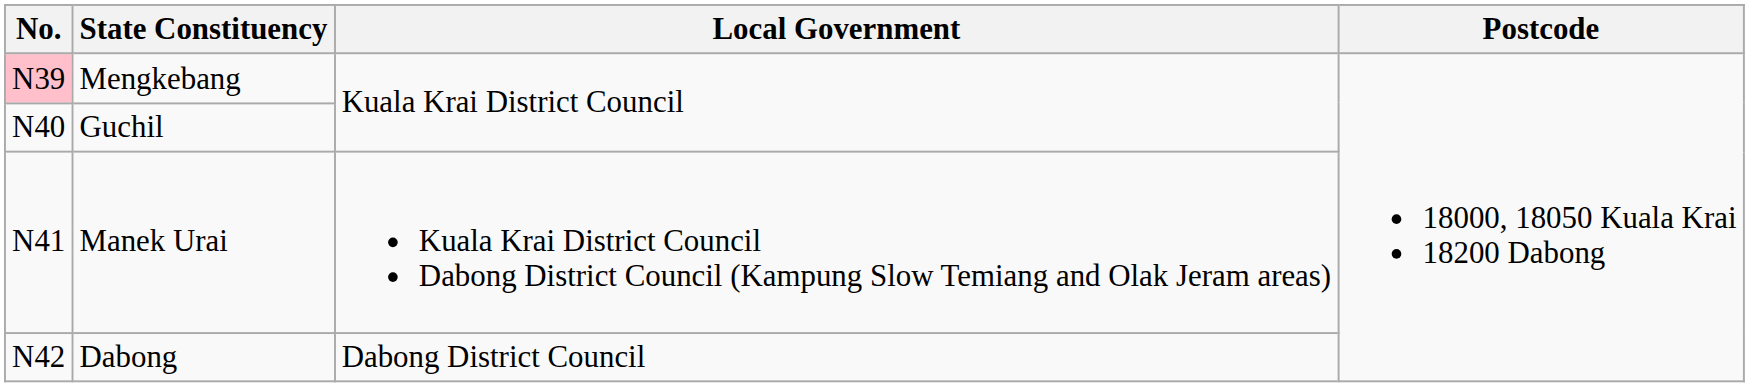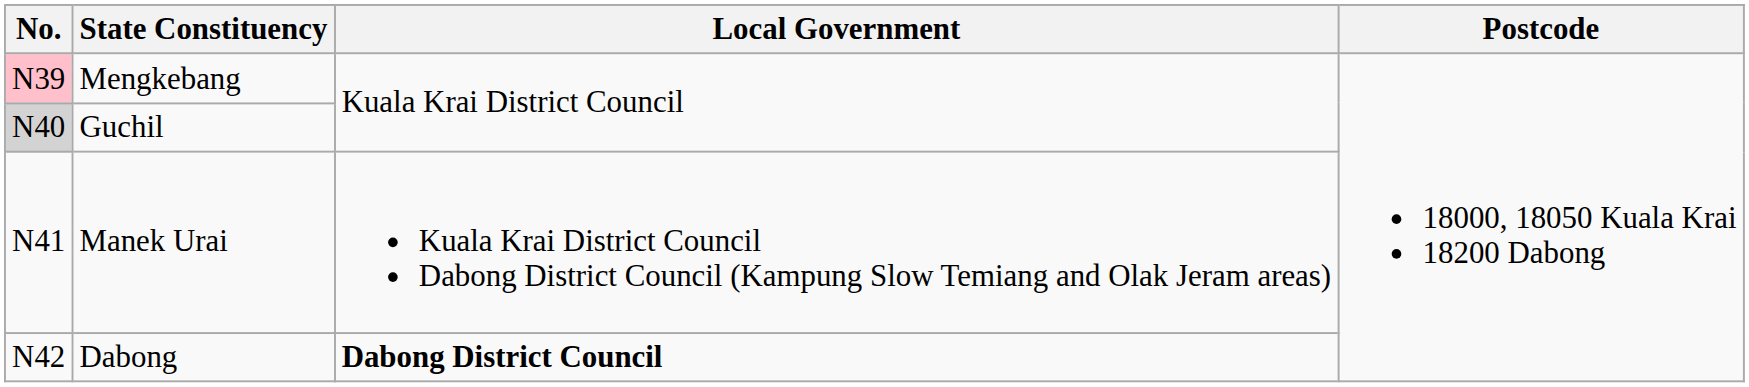(39, 126) no background -> (39, 126) lightgrey background
(493, 356) normal -> (502, 356) bold
